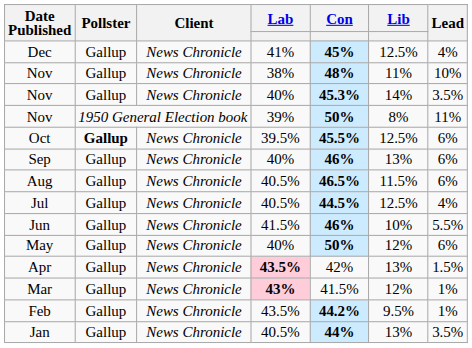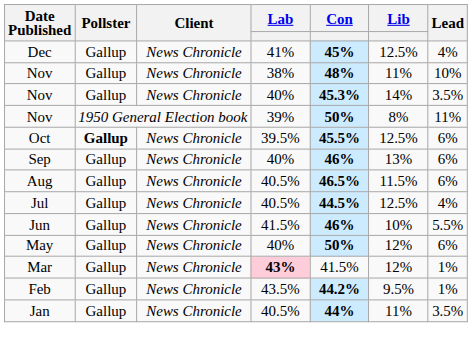- row: (40, 268)
(398, 332) 13% -> (399, 311) 11%
